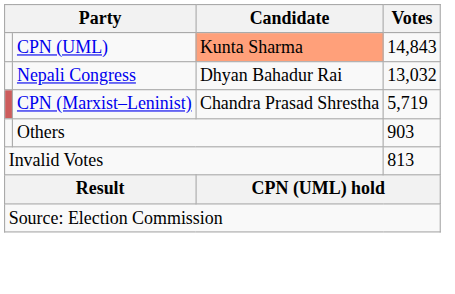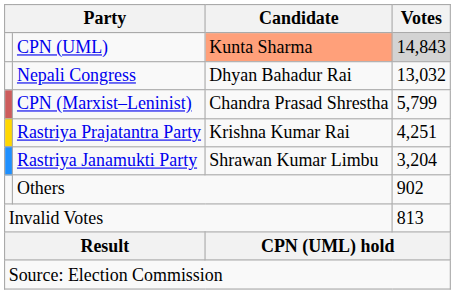(412, 47) no background -> (421, 47) lightgrey background
(408, 103) 5,719 -> (417, 103) 5,799
+ row: (109, 132)
+ row: (107, 160)
(401, 132) 903 -> (410, 189) 902
